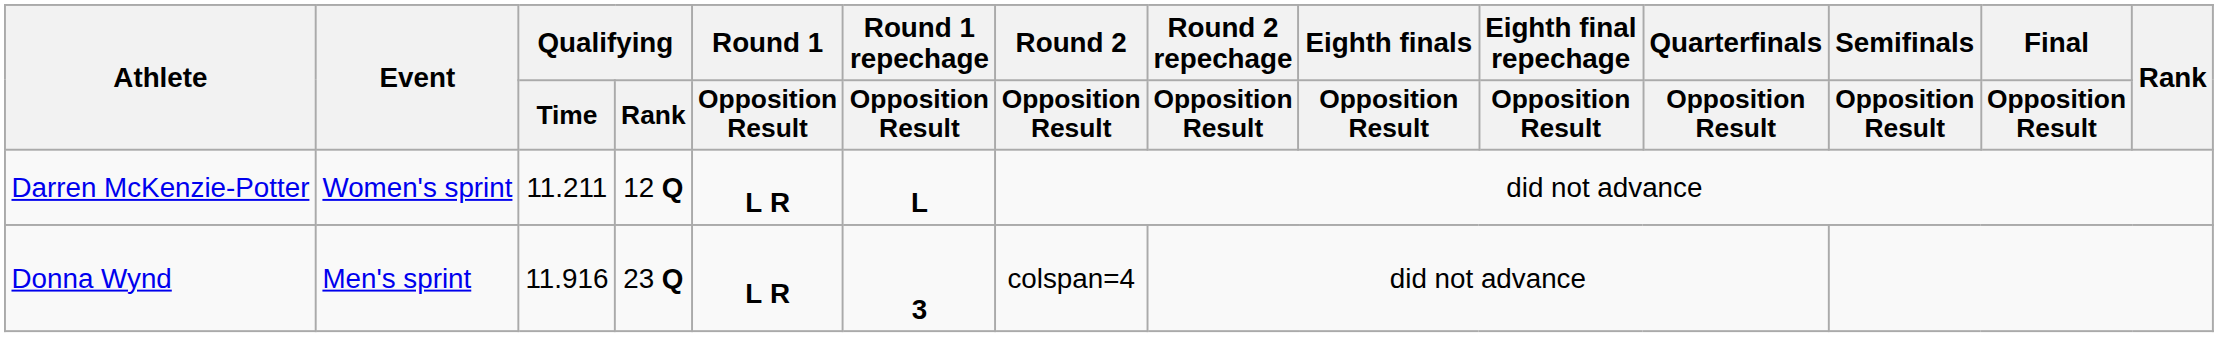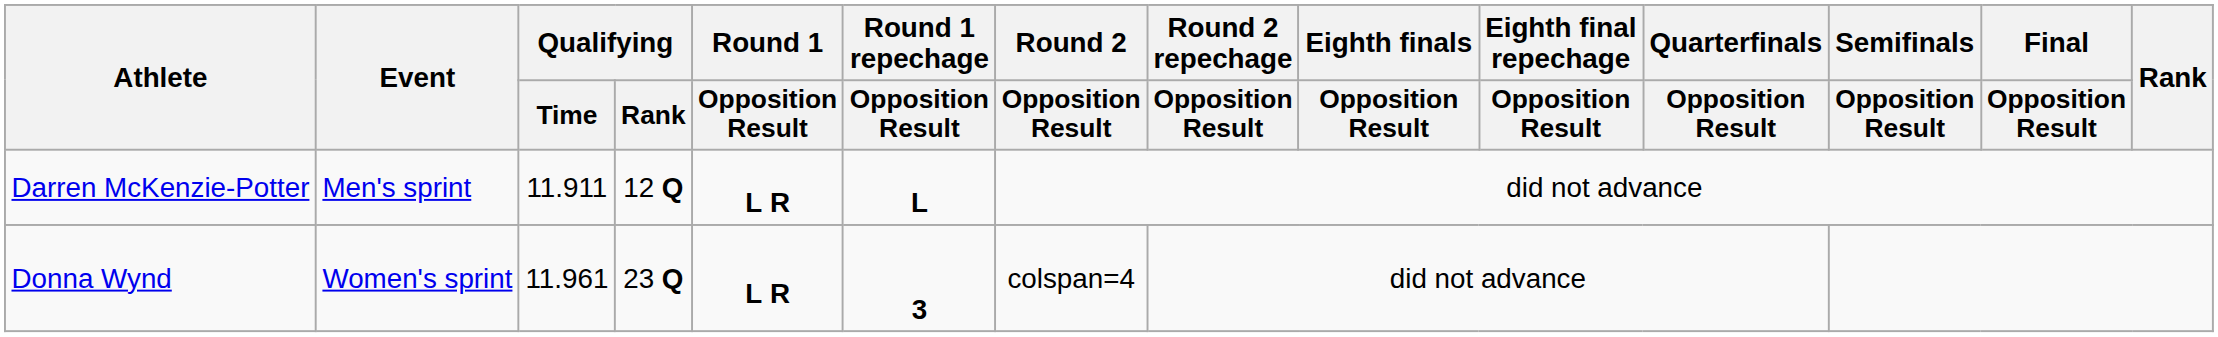(417, 188) Women's sprint -> (397, 188) Men's sprint
(567, 188) 11.211 -> (567, 188) 11.911
(397, 278) Men's sprint -> (417, 278) Women's sprint
(567, 278) 11.916 -> (567, 278) 11.961
